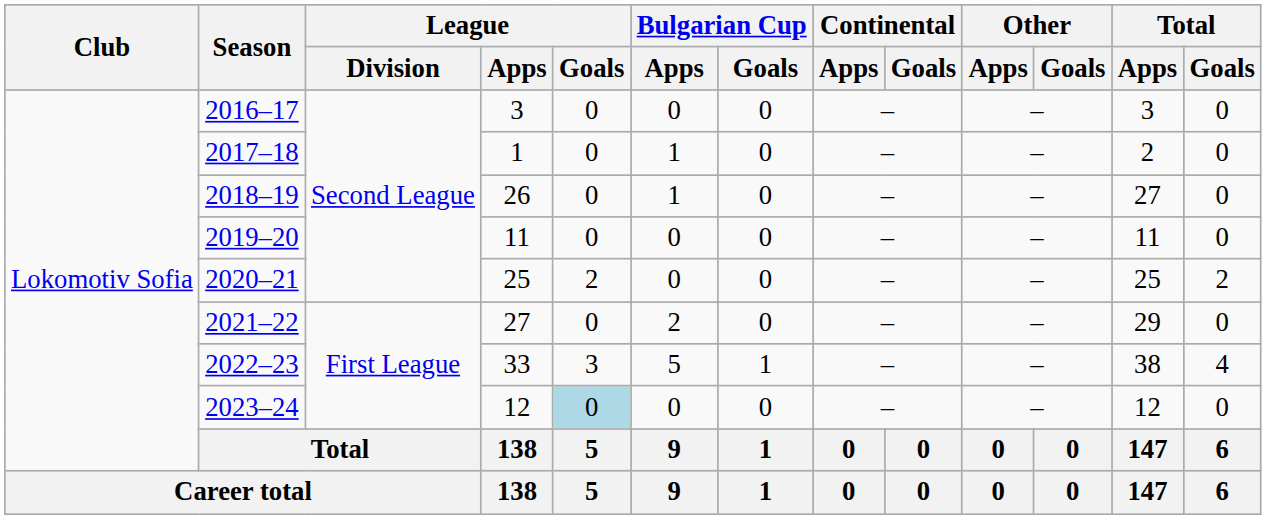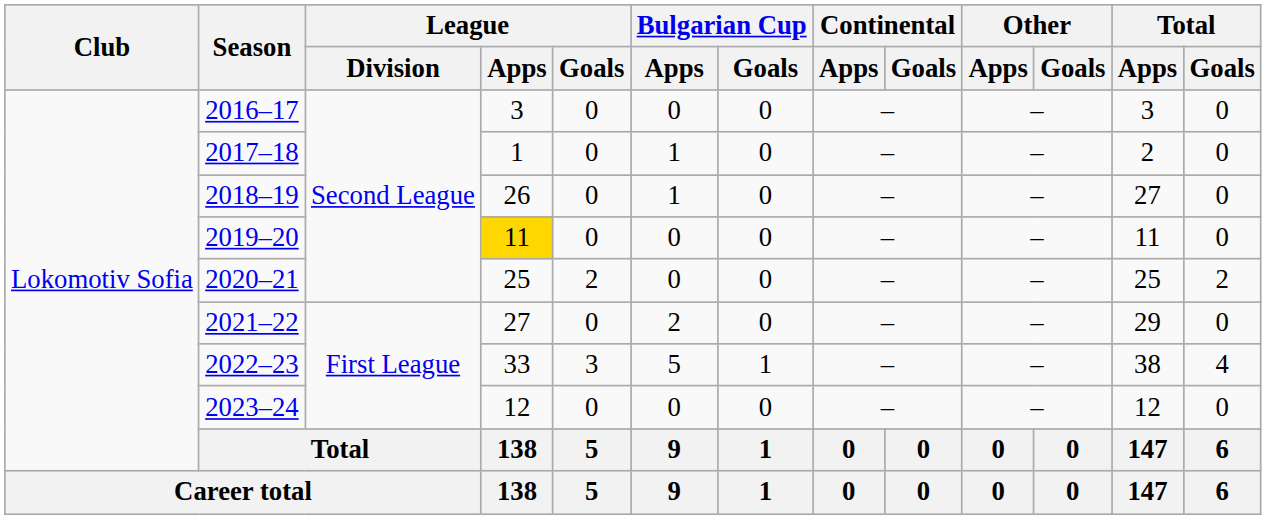(517, 237) no background -> (517, 237) gold background
(592, 407) lightblue background -> (592, 407) no background
